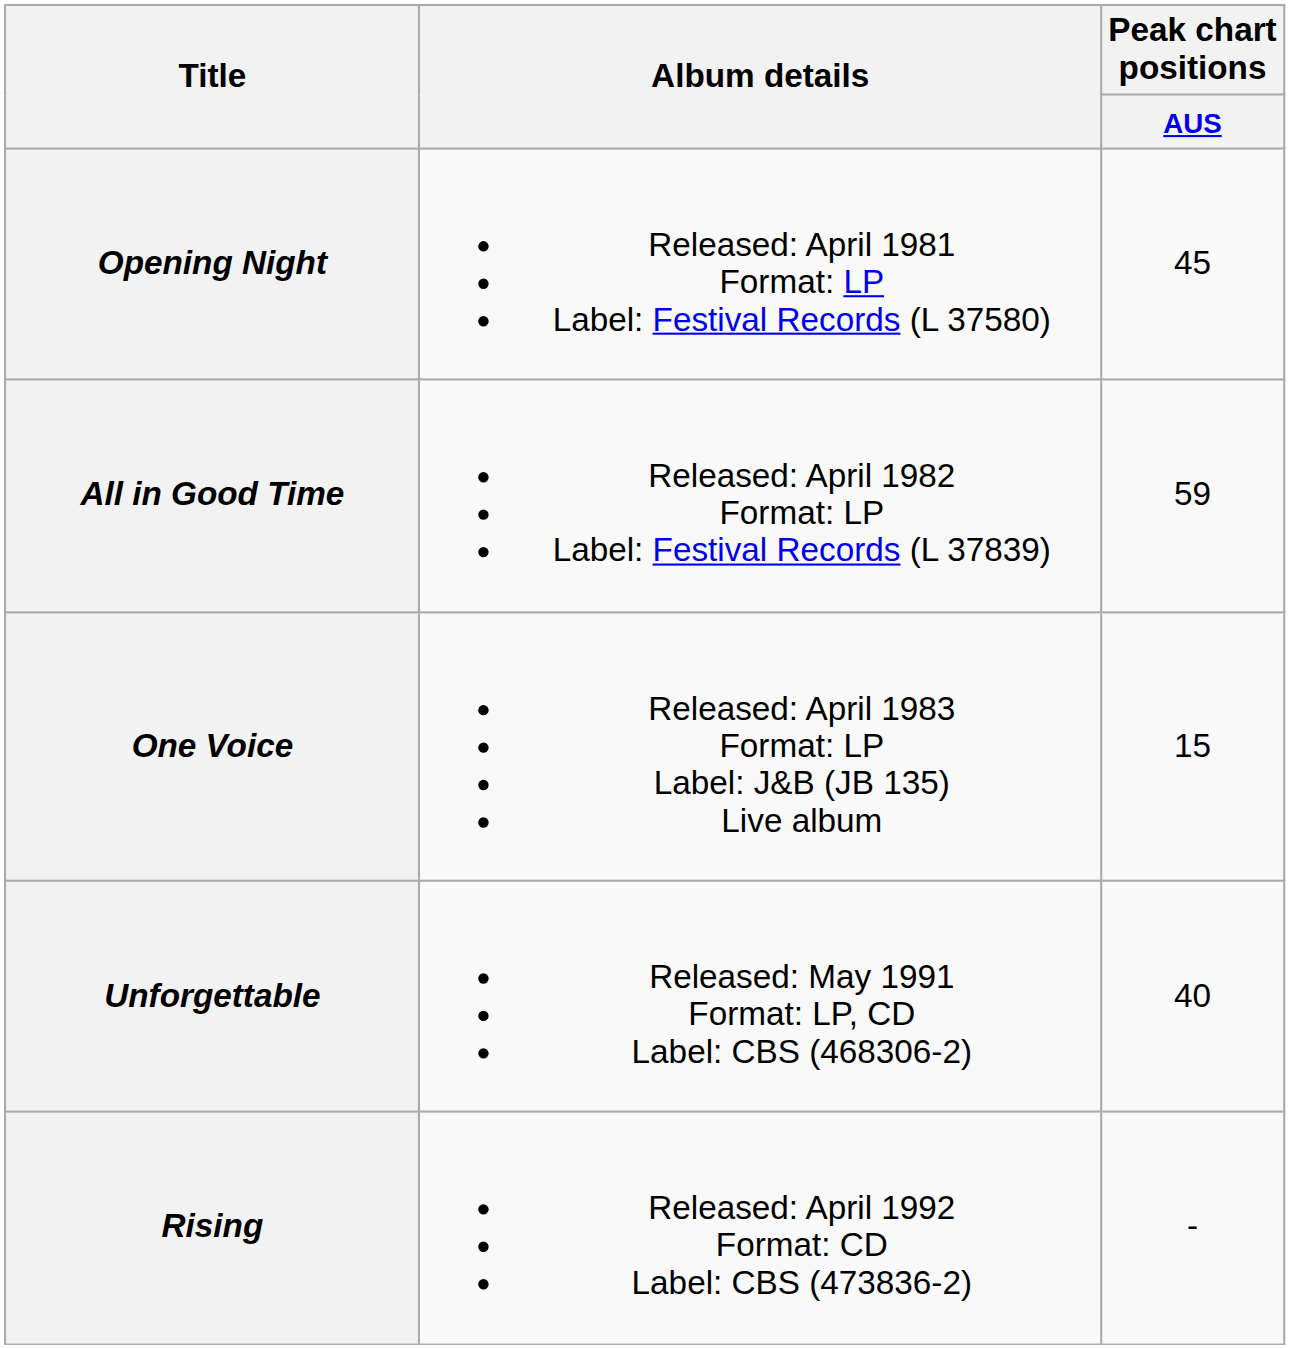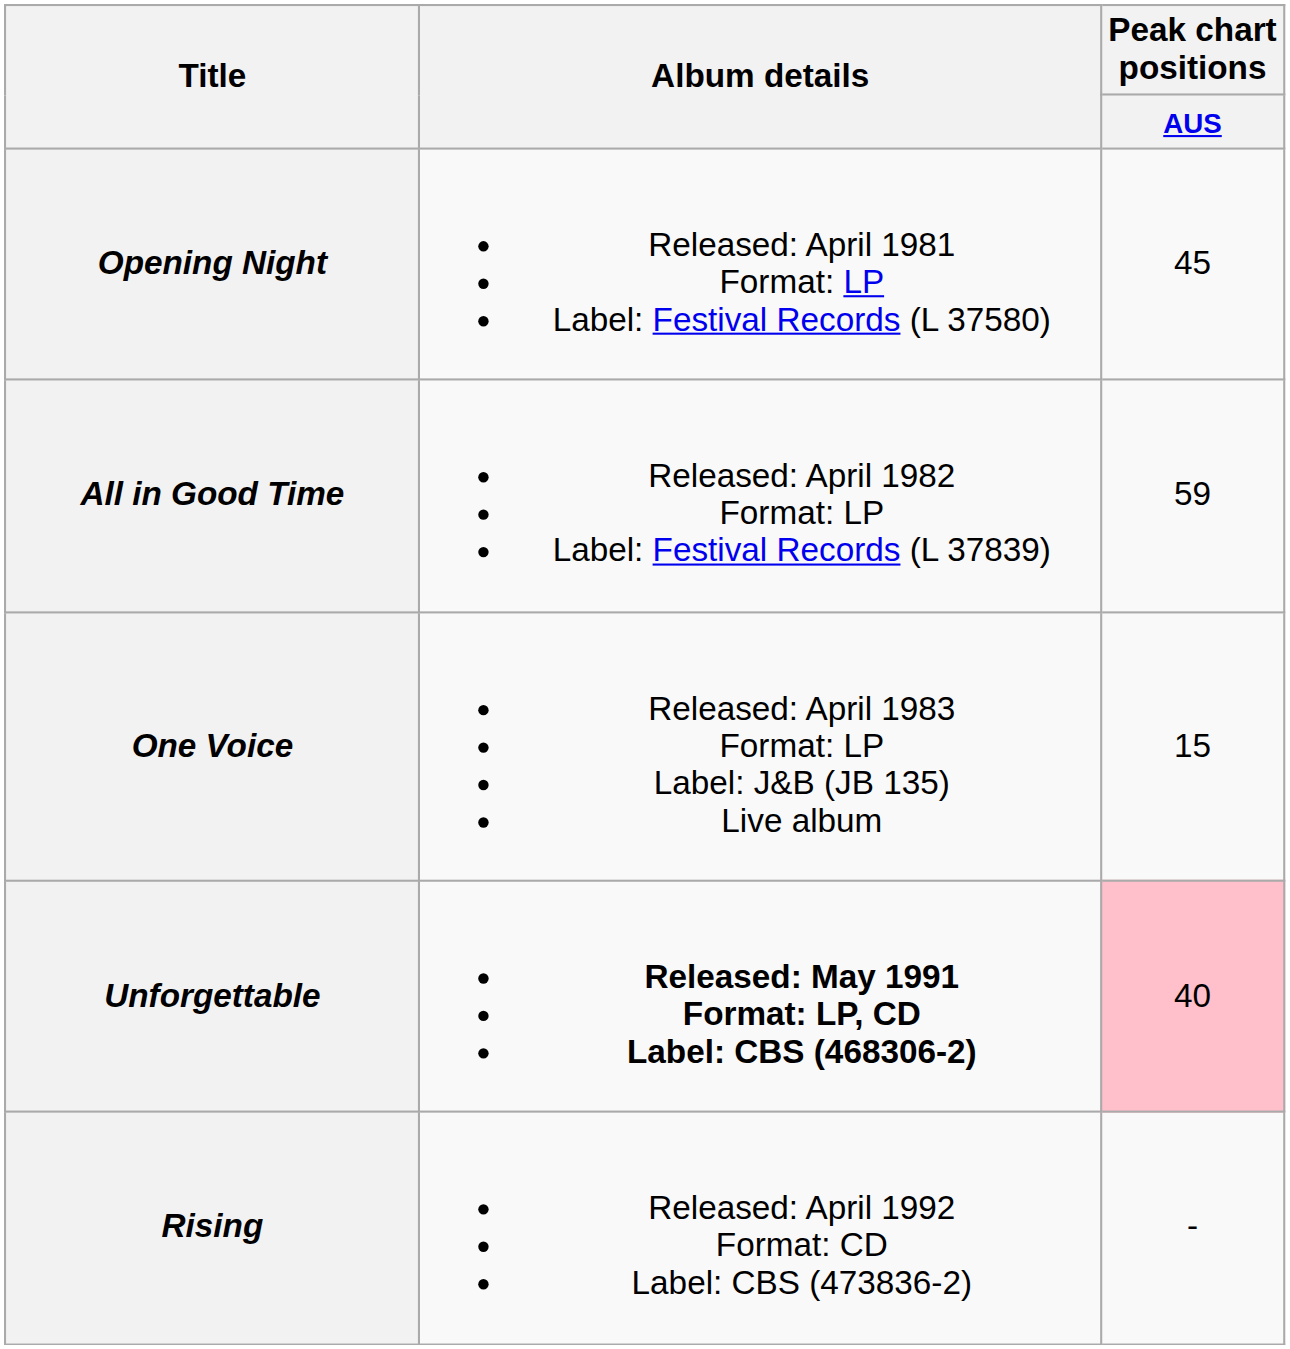(760, 1015) normal -> (760, 1015) bold
(1193, 995) no background -> (1193, 995) pink background
